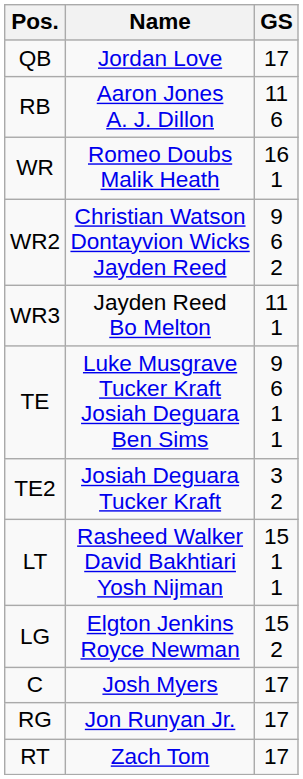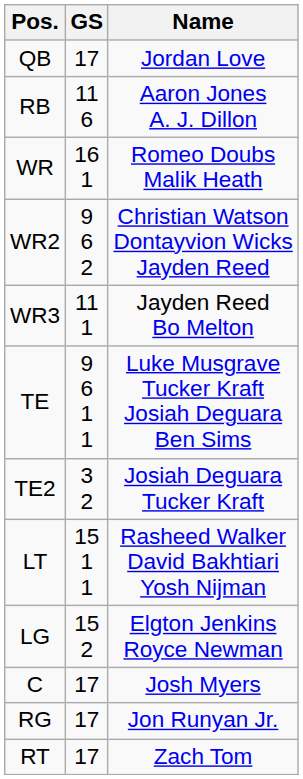columns swapped: (160, 22) <-> (276, 22)
